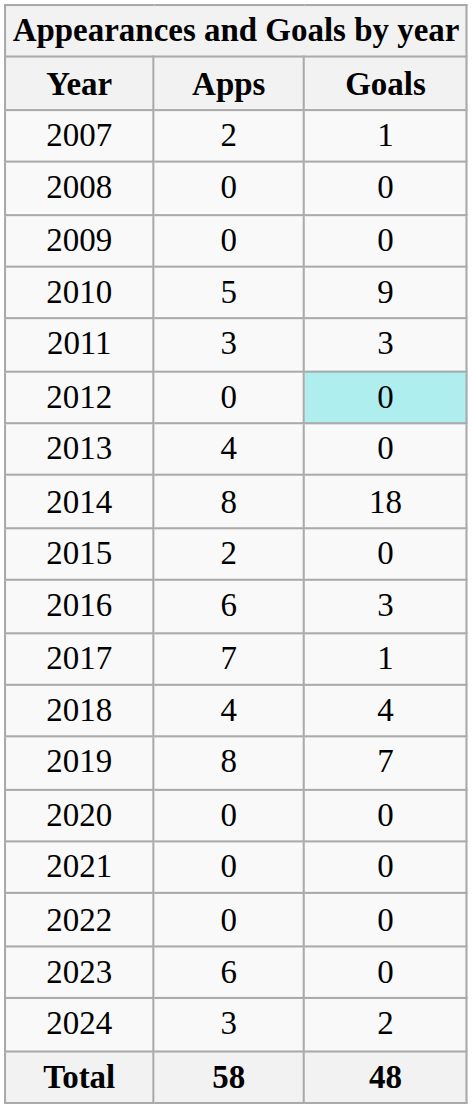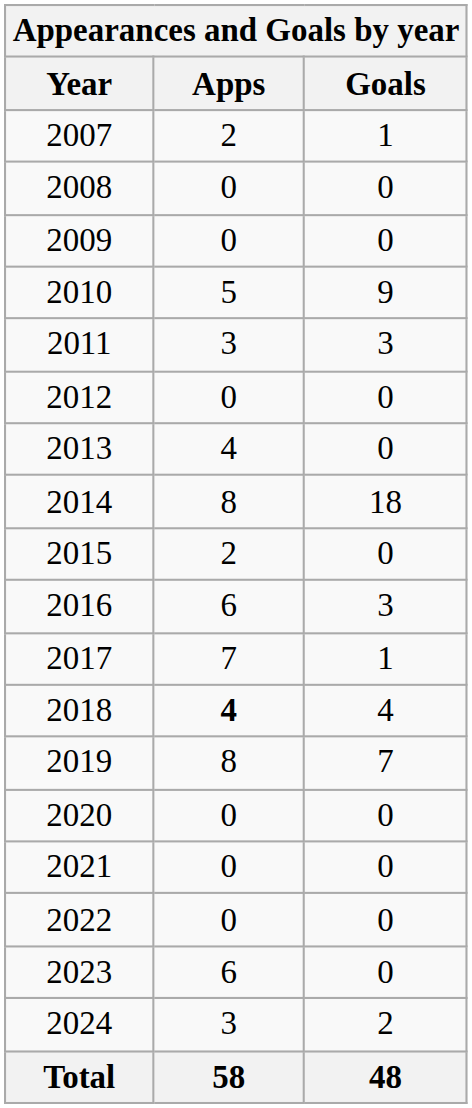(386, 396) paleturquoise background -> (386, 396) no background
(229, 710) normal -> (229, 710) bold
